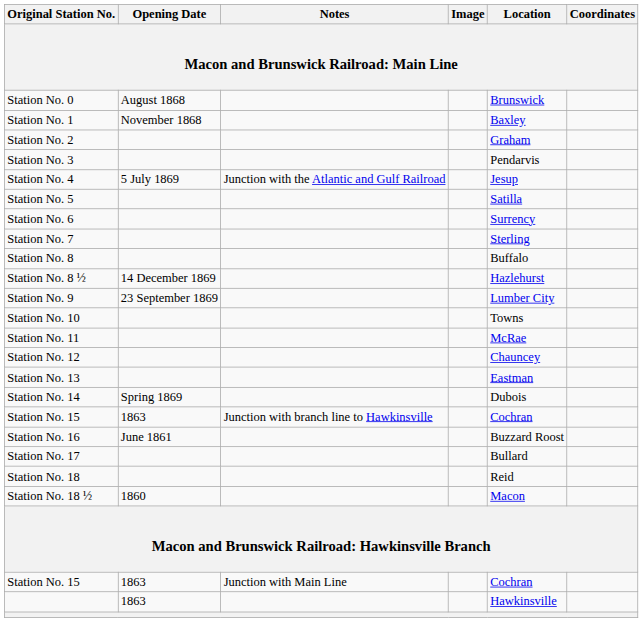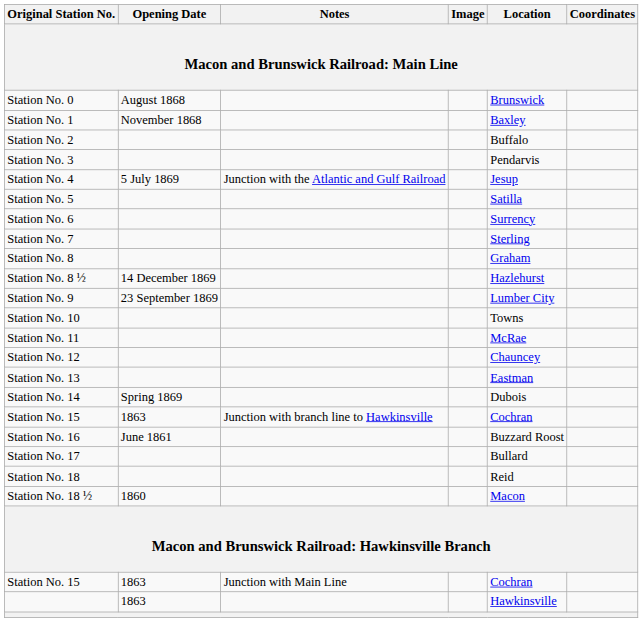(510, 139) Graham -> (509, 139) Buffalo
(509, 258) Buffalo -> (510, 258) Graham
